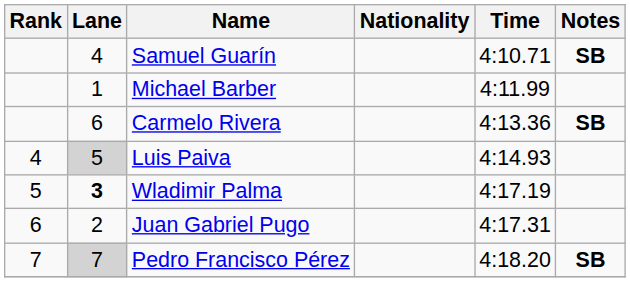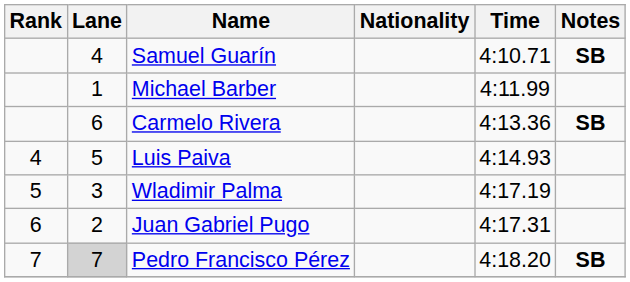(97, 157) lightgrey background -> (97, 157) no background
(97, 191) bold -> (97, 191) normal
